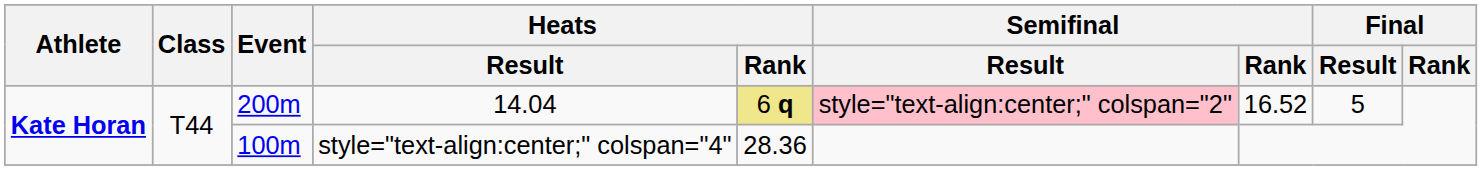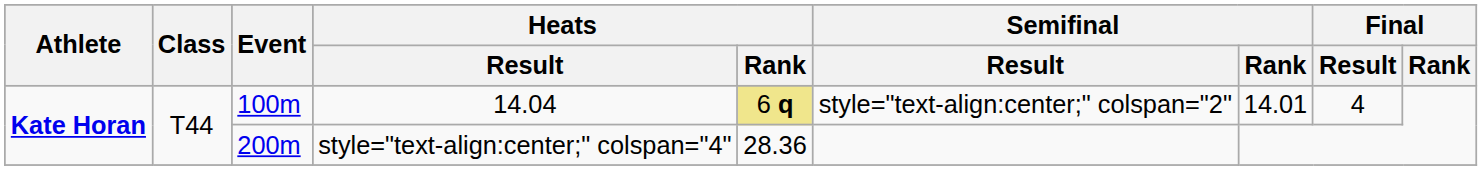(269, 105) 200m -> (269, 105) 100m
(1025, 105) pink background -> (1025, 105) no background
(1276, 105) 16.52 -> (1276, 105) 14.01
(1358, 105) 5 -> (1358, 105) 4
(269, 145) 100m -> (269, 145) 200m
